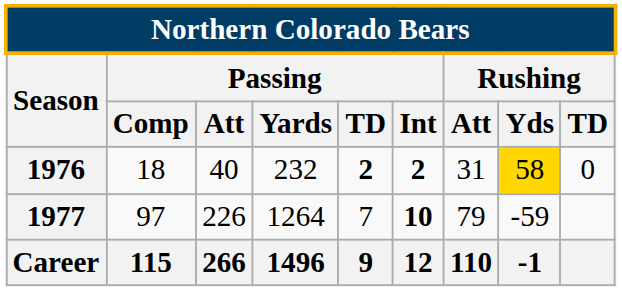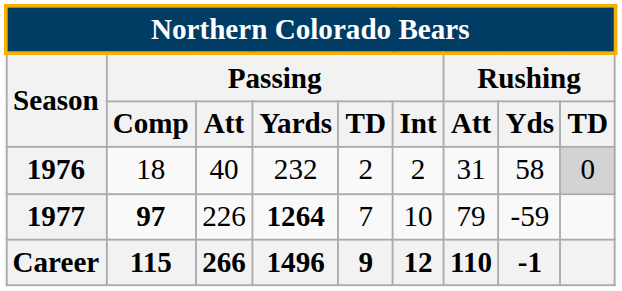(366, 169) bold -> (366, 169) normal
(418, 169) bold -> (418, 169) normal
(530, 169) gold background -> (530, 169) no background
(588, 169) no background -> (588, 169) lightgrey background
(151, 215) normal -> (151, 215) bold
(296, 215) normal -> (296, 215) bold
(418, 215) bold -> (418, 215) normal
